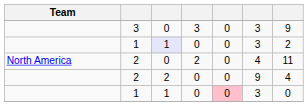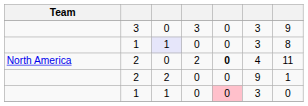(288, 45) 2 -> (288, 45) 8
(227, 61) normal -> (227, 61) bold
(288, 77) 4 -> (288, 77) 1
